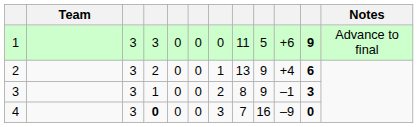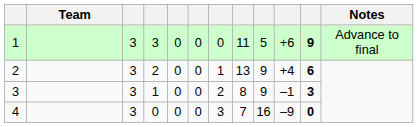(155, 111) bold -> (155, 111) normal
